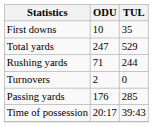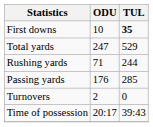(127, 29) normal -> (127, 29) bold
rows swapped: (36, 96) <-> (28, 79)
